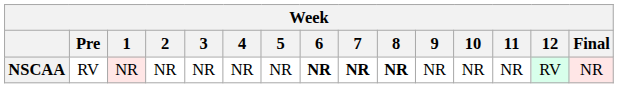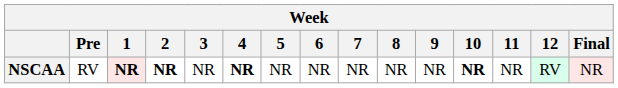(127, 69) normal -> (127, 69) bold
(165, 69) normal -> (165, 69) bold
(242, 69) normal -> (242, 69) bold
(319, 69) bold -> (319, 69) normal
(358, 69) bold -> (358, 69) normal
(396, 69) bold -> (396, 69) normal
(473, 69) normal -> (473, 69) bold
